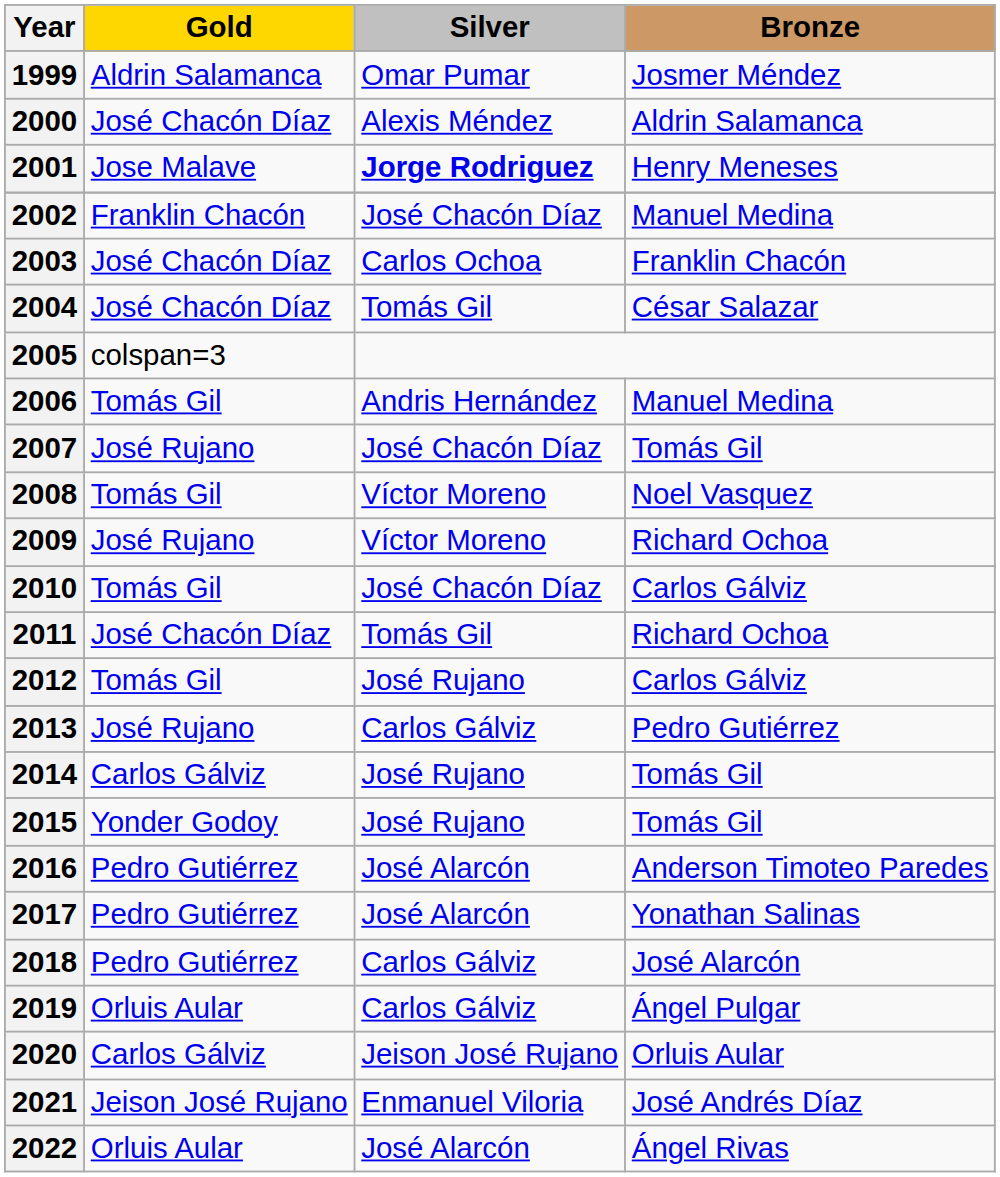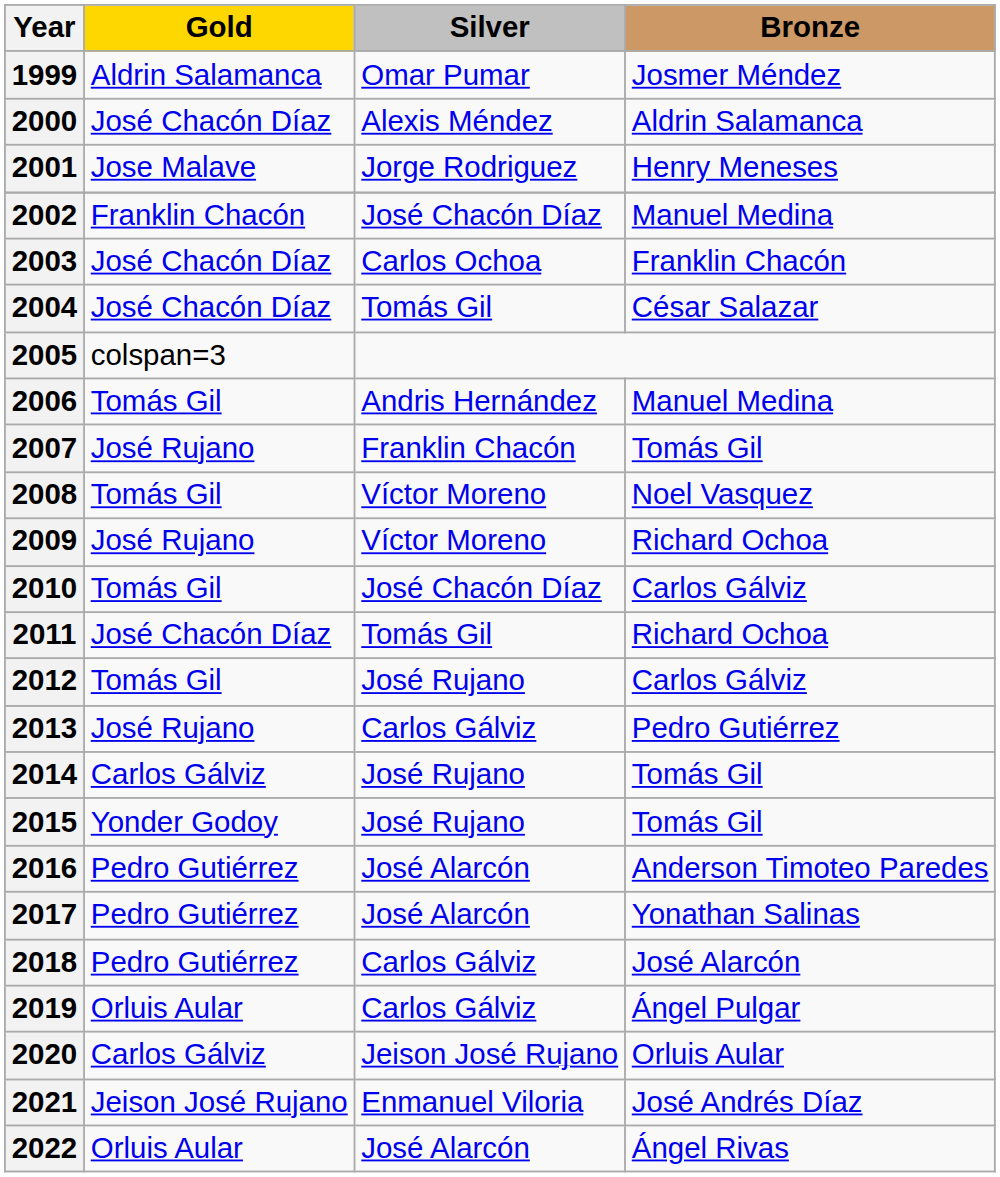(477, 167) bold -> (469, 167) normal
(482, 448) José Chacón Díaz -> (468, 448) Franklin Chacón
